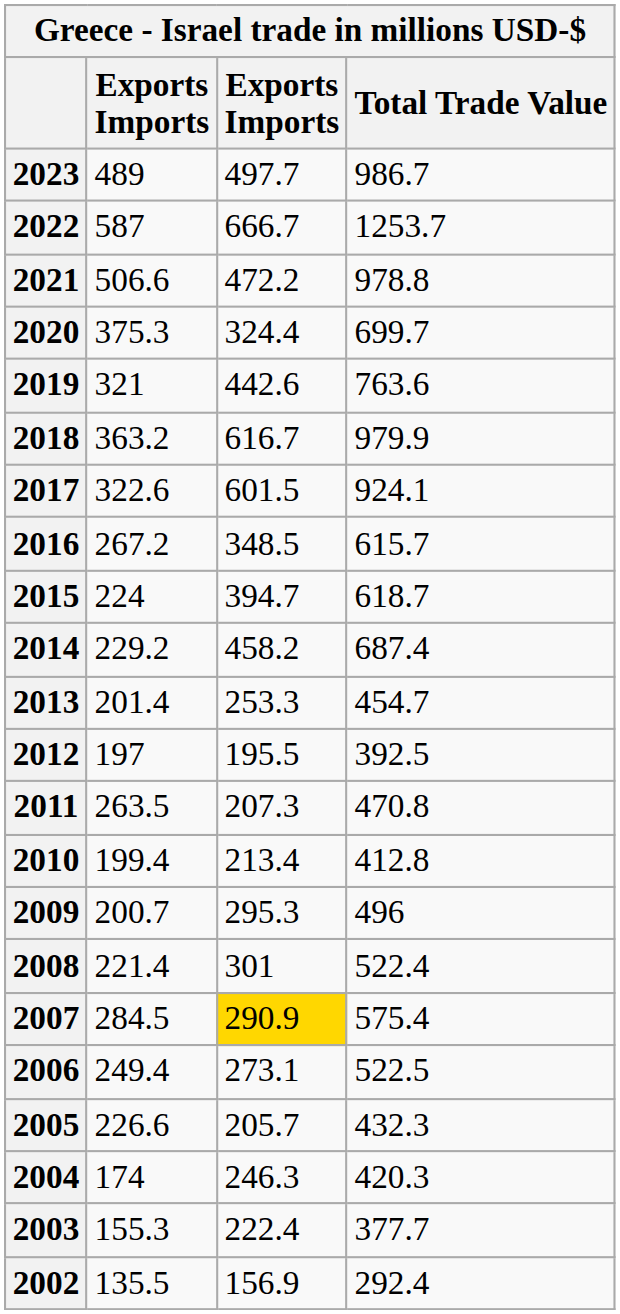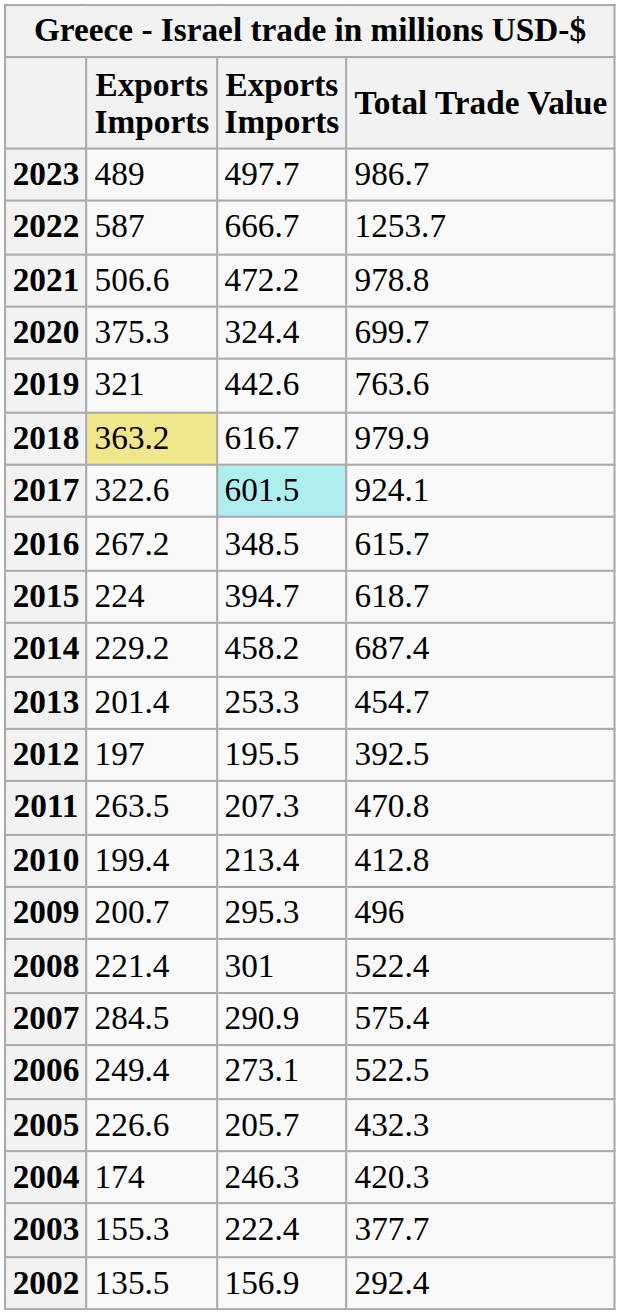(132, 437) no background -> (132, 437) khaki background
(262, 490) no background -> (262, 490) paleturquoise background
(262, 1018) gold background -> (262, 1018) no background
